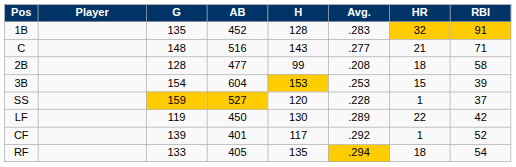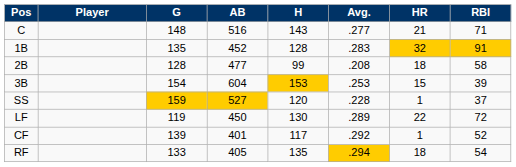rows swapped: (21, 48) <-> (21, 30)
(481, 118) 42 -> (481, 118) 72
